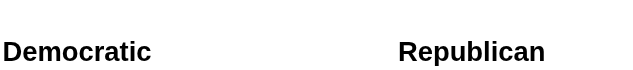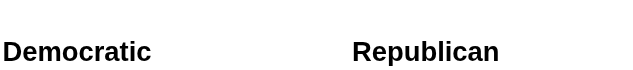columns swapped: (275, 14) <-> (472, 14)
